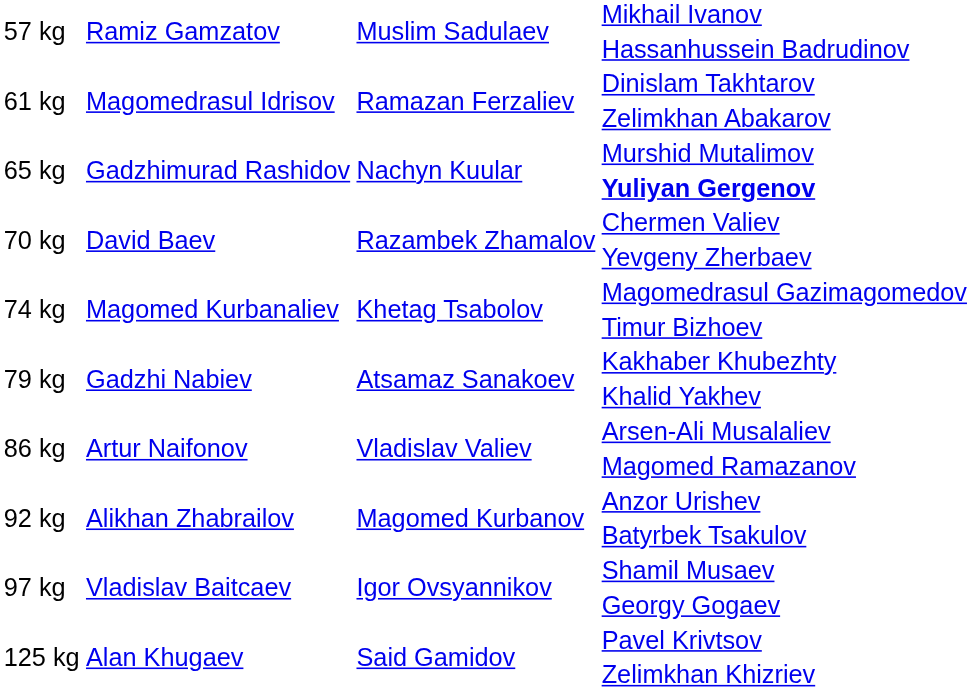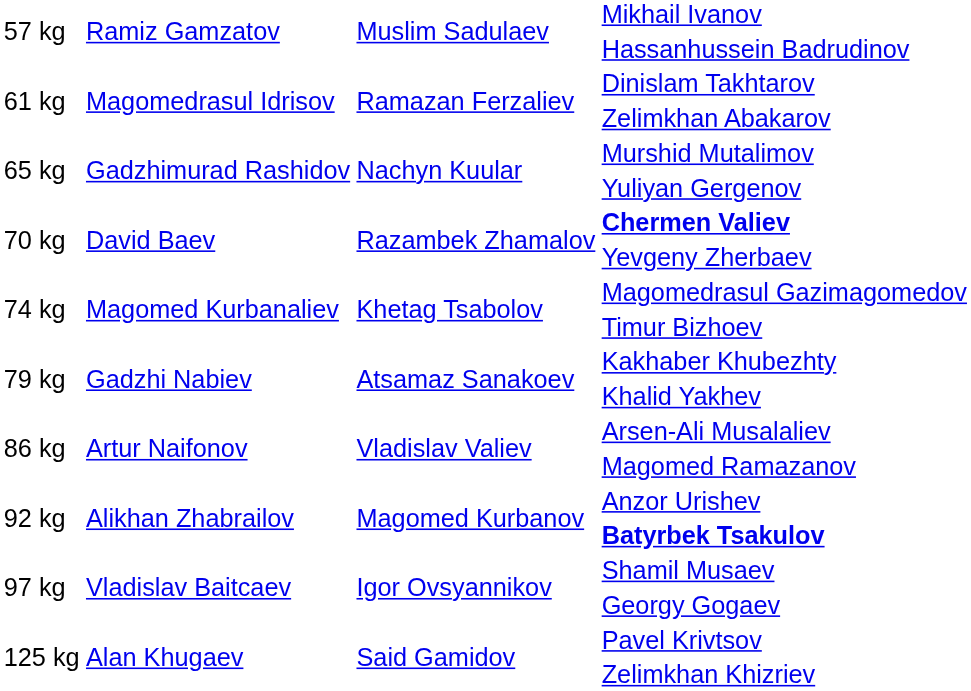(708, 188) bold -> (701, 188) normal
(691, 223) normal -> (696, 223) bold
(704, 536) normal -> (713, 536) bold
